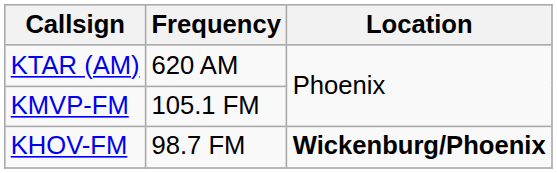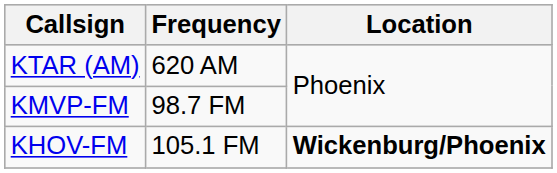(206, 106) 105.1 FM -> (198, 106) 98.7 FM
(198, 146) 98.7 FM -> (206, 146) 105.1 FM
